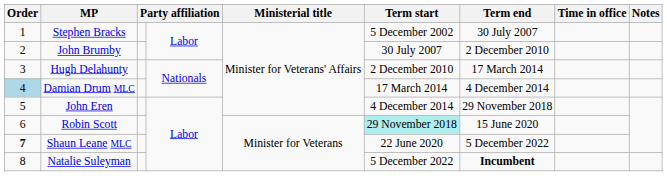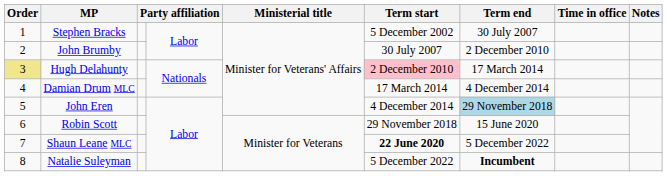(23, 69) no background -> (23, 69) khaki background
(412, 69) no background -> (412, 69) pink background
(23, 87) lightblue background -> (23, 87) no background
(507, 106) no background -> (507, 106) lightblue background
(412, 124) paleturquoise background -> (412, 124) no background
(23, 143) bold -> (23, 143) normal
(412, 143) normal -> (412, 143) bold
